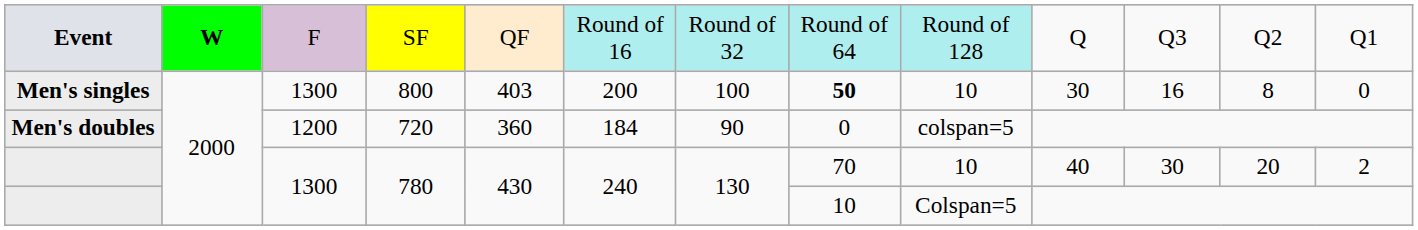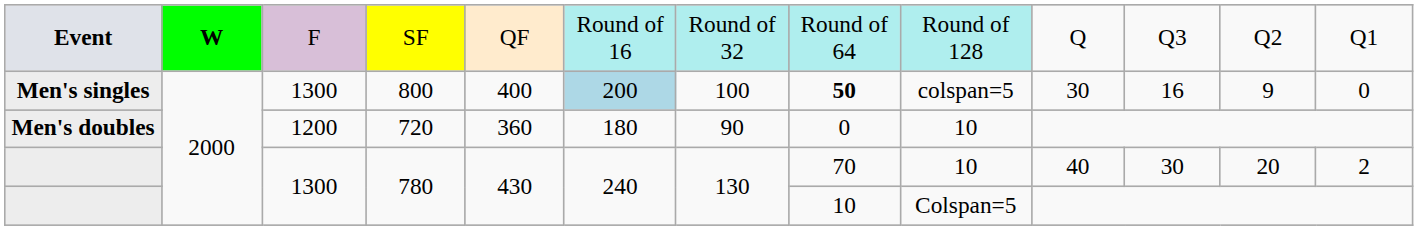(515, 90) 403 -> (515, 90) 400
(620, 90) no background -> (620, 90) lightblue background
(966, 90) 10 -> (966, 90) colspan=5
(1268, 90) 8 -> (1268, 90) 9
(620, 128) 184 -> (620, 128) 180
(966, 128) colspan=5 -> (966, 128) 10
